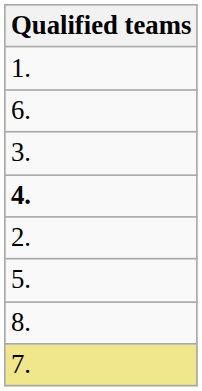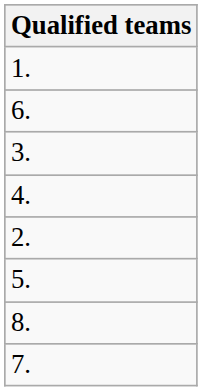(21, 195) bold -> (21, 195) normal
(21, 364) khaki background -> (21, 364) no background
